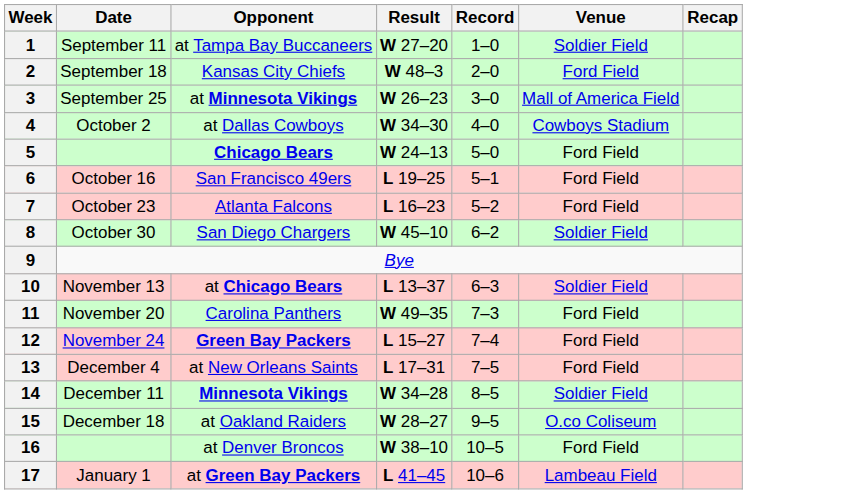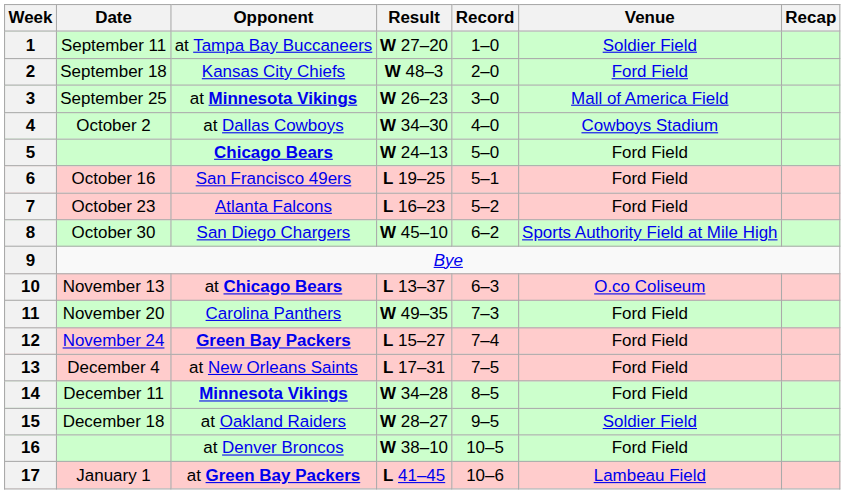(601, 233) Soldier Field -> (650, 233) Sports Authority Field at Mile High
(601, 286) Soldier Field -> (650, 286) O.co Coliseum
(601, 394) Soldier Field -> (650, 394) Ford Field
(601, 421) O.co Coliseum -> (650, 421) Soldier Field
